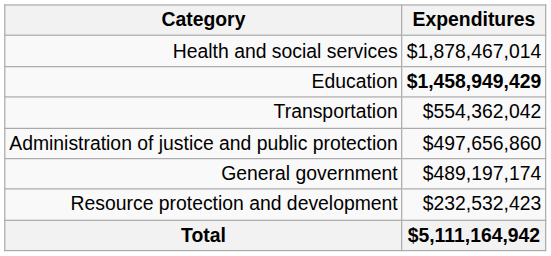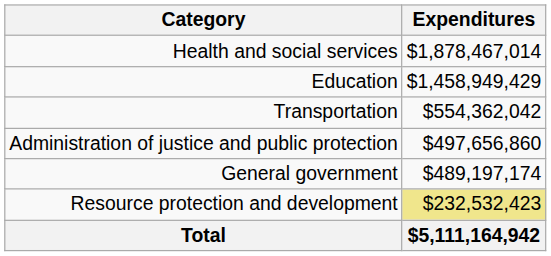(474, 81) bold -> (474, 81) normal
(482, 204) no background -> (482, 204) khaki background
